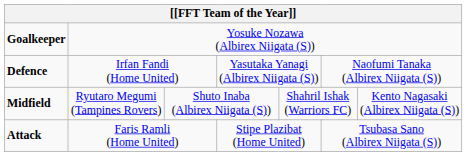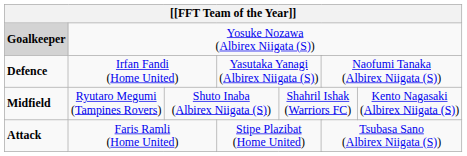(36, 39) no background -> (36, 39) lightgrey background
